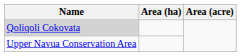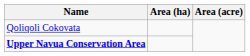(43, 28) lightgrey background -> (43, 28) no background
(71, 43) normal -> (76, 43) bold
